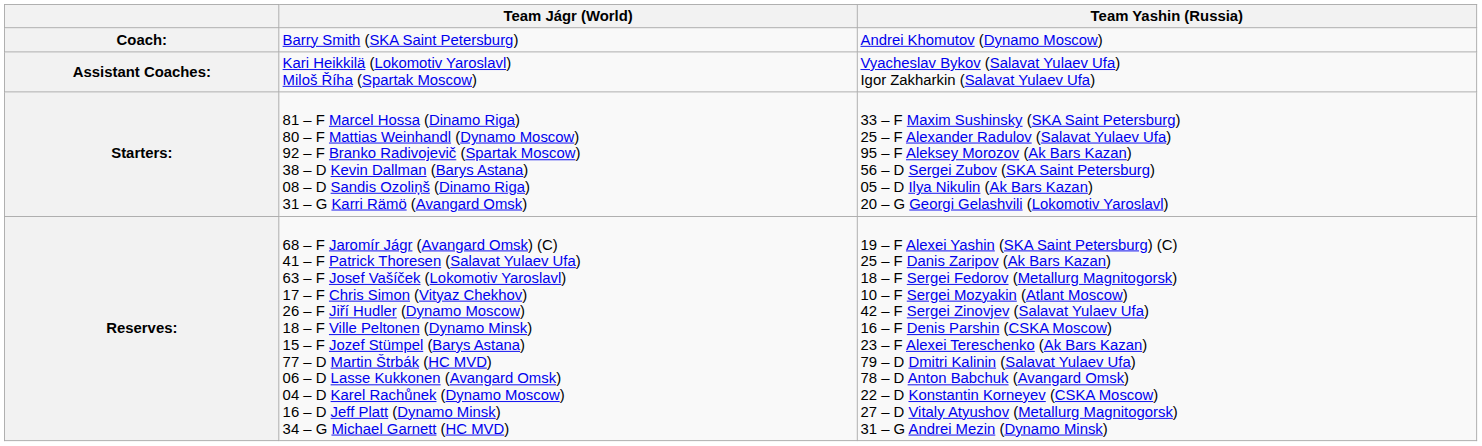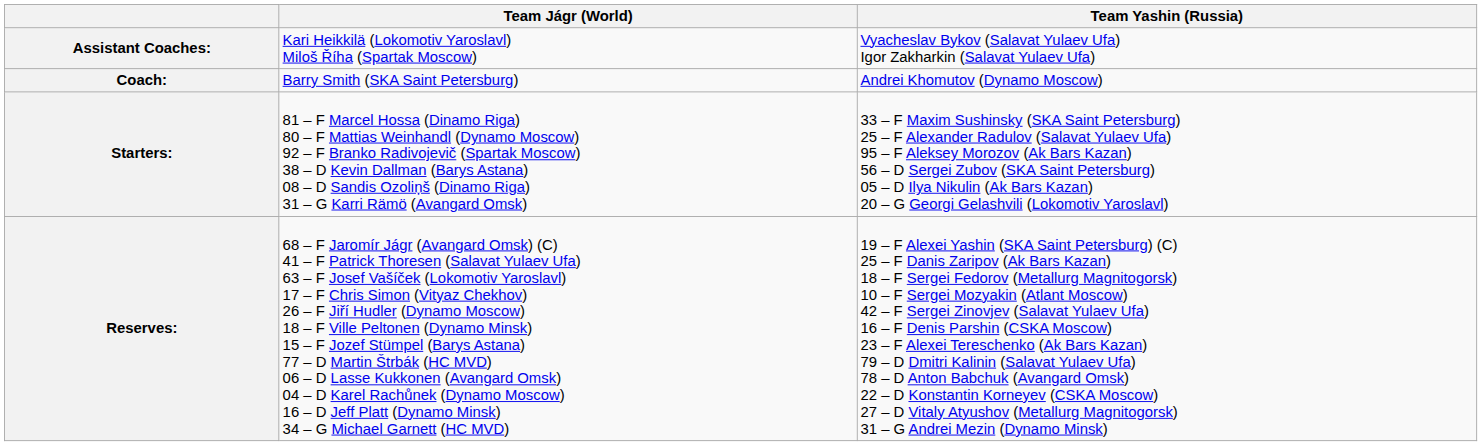rows swapped: (142, 39) <-> (142, 71)
